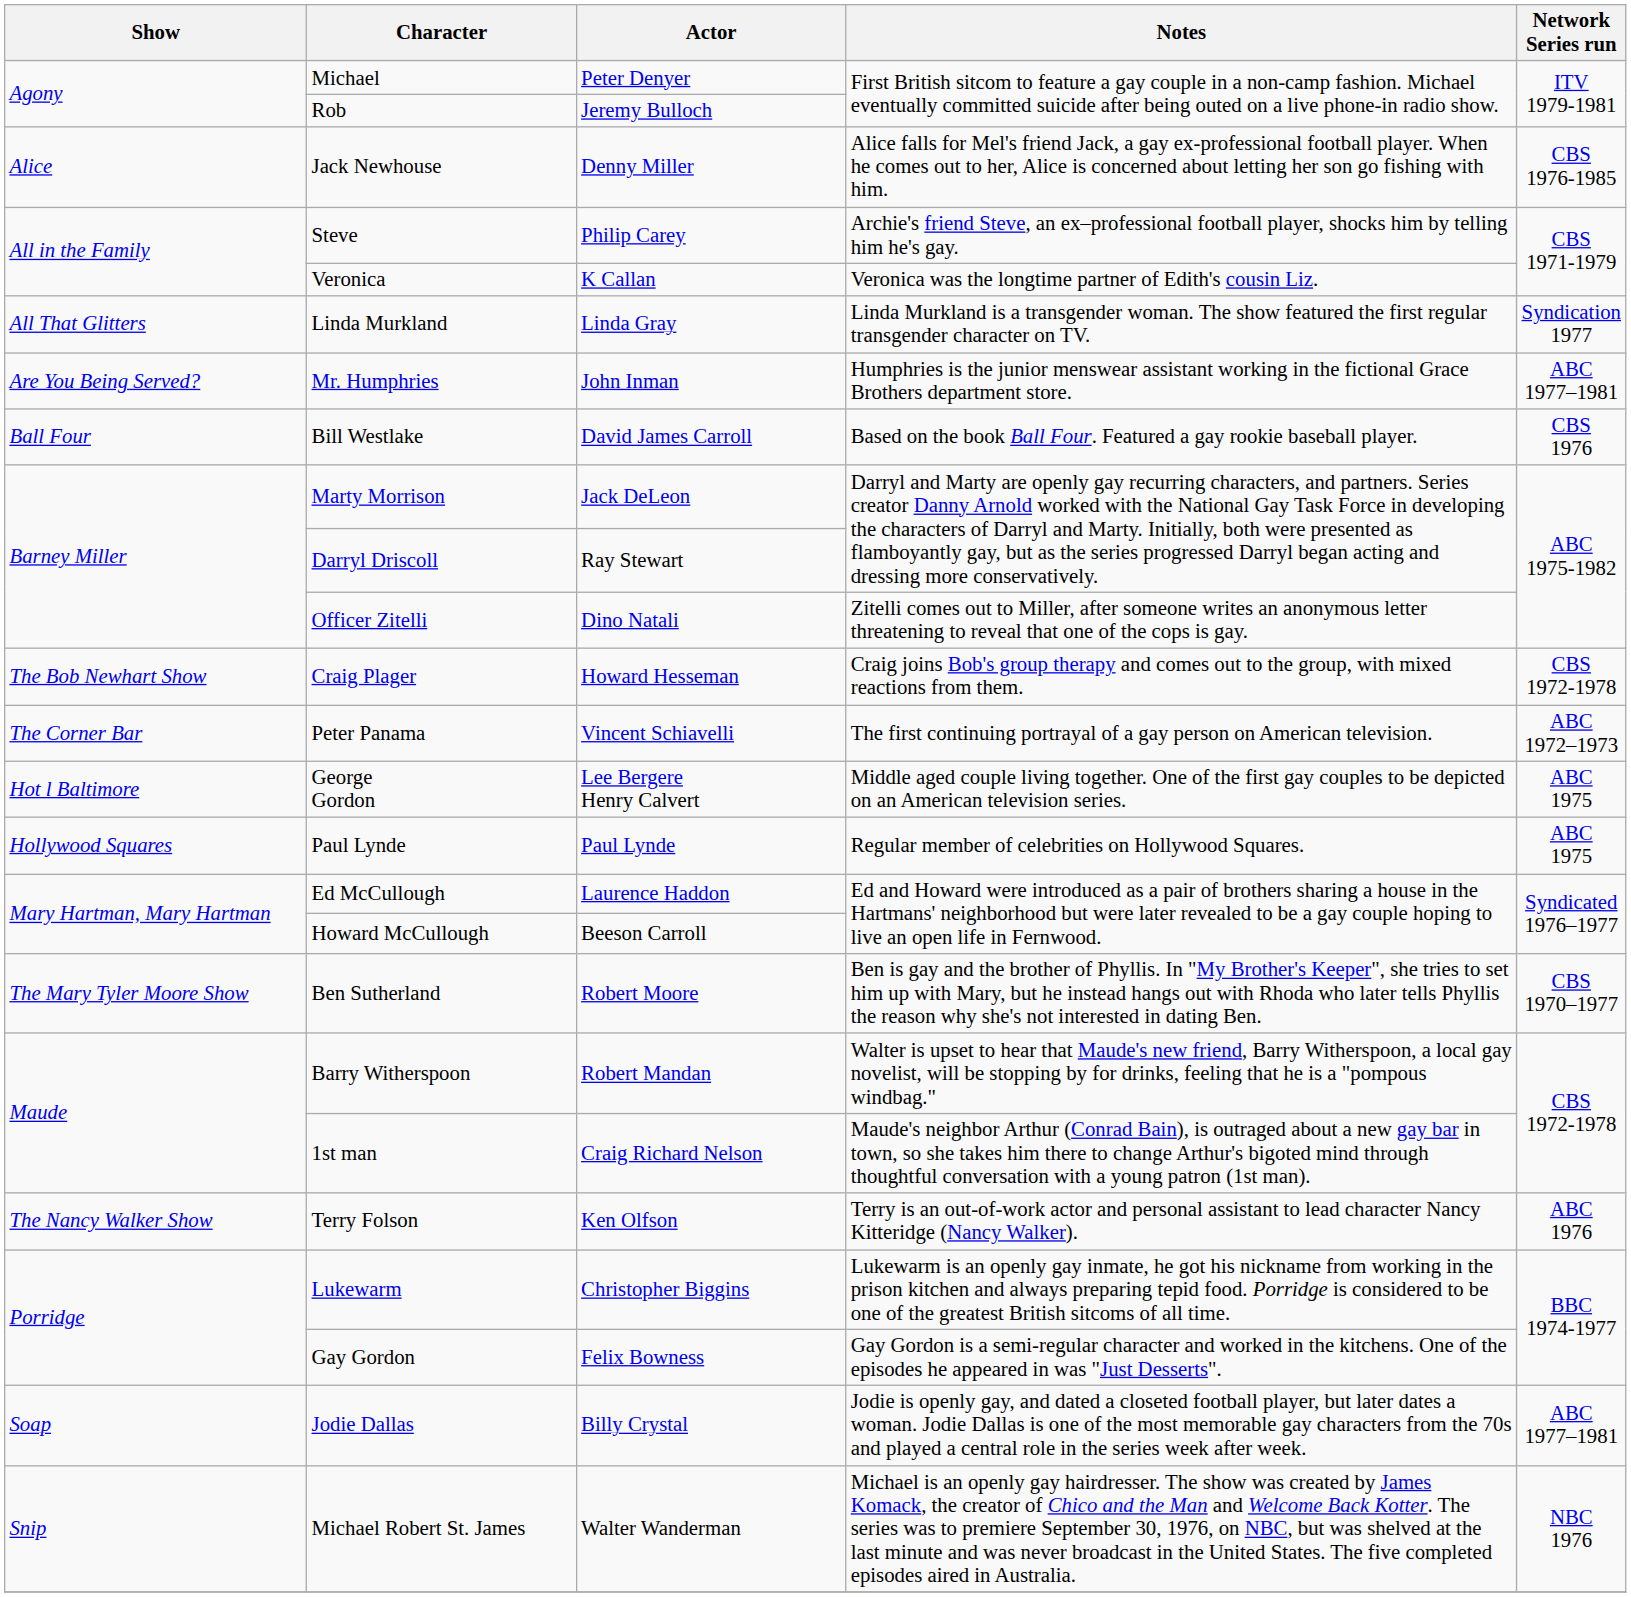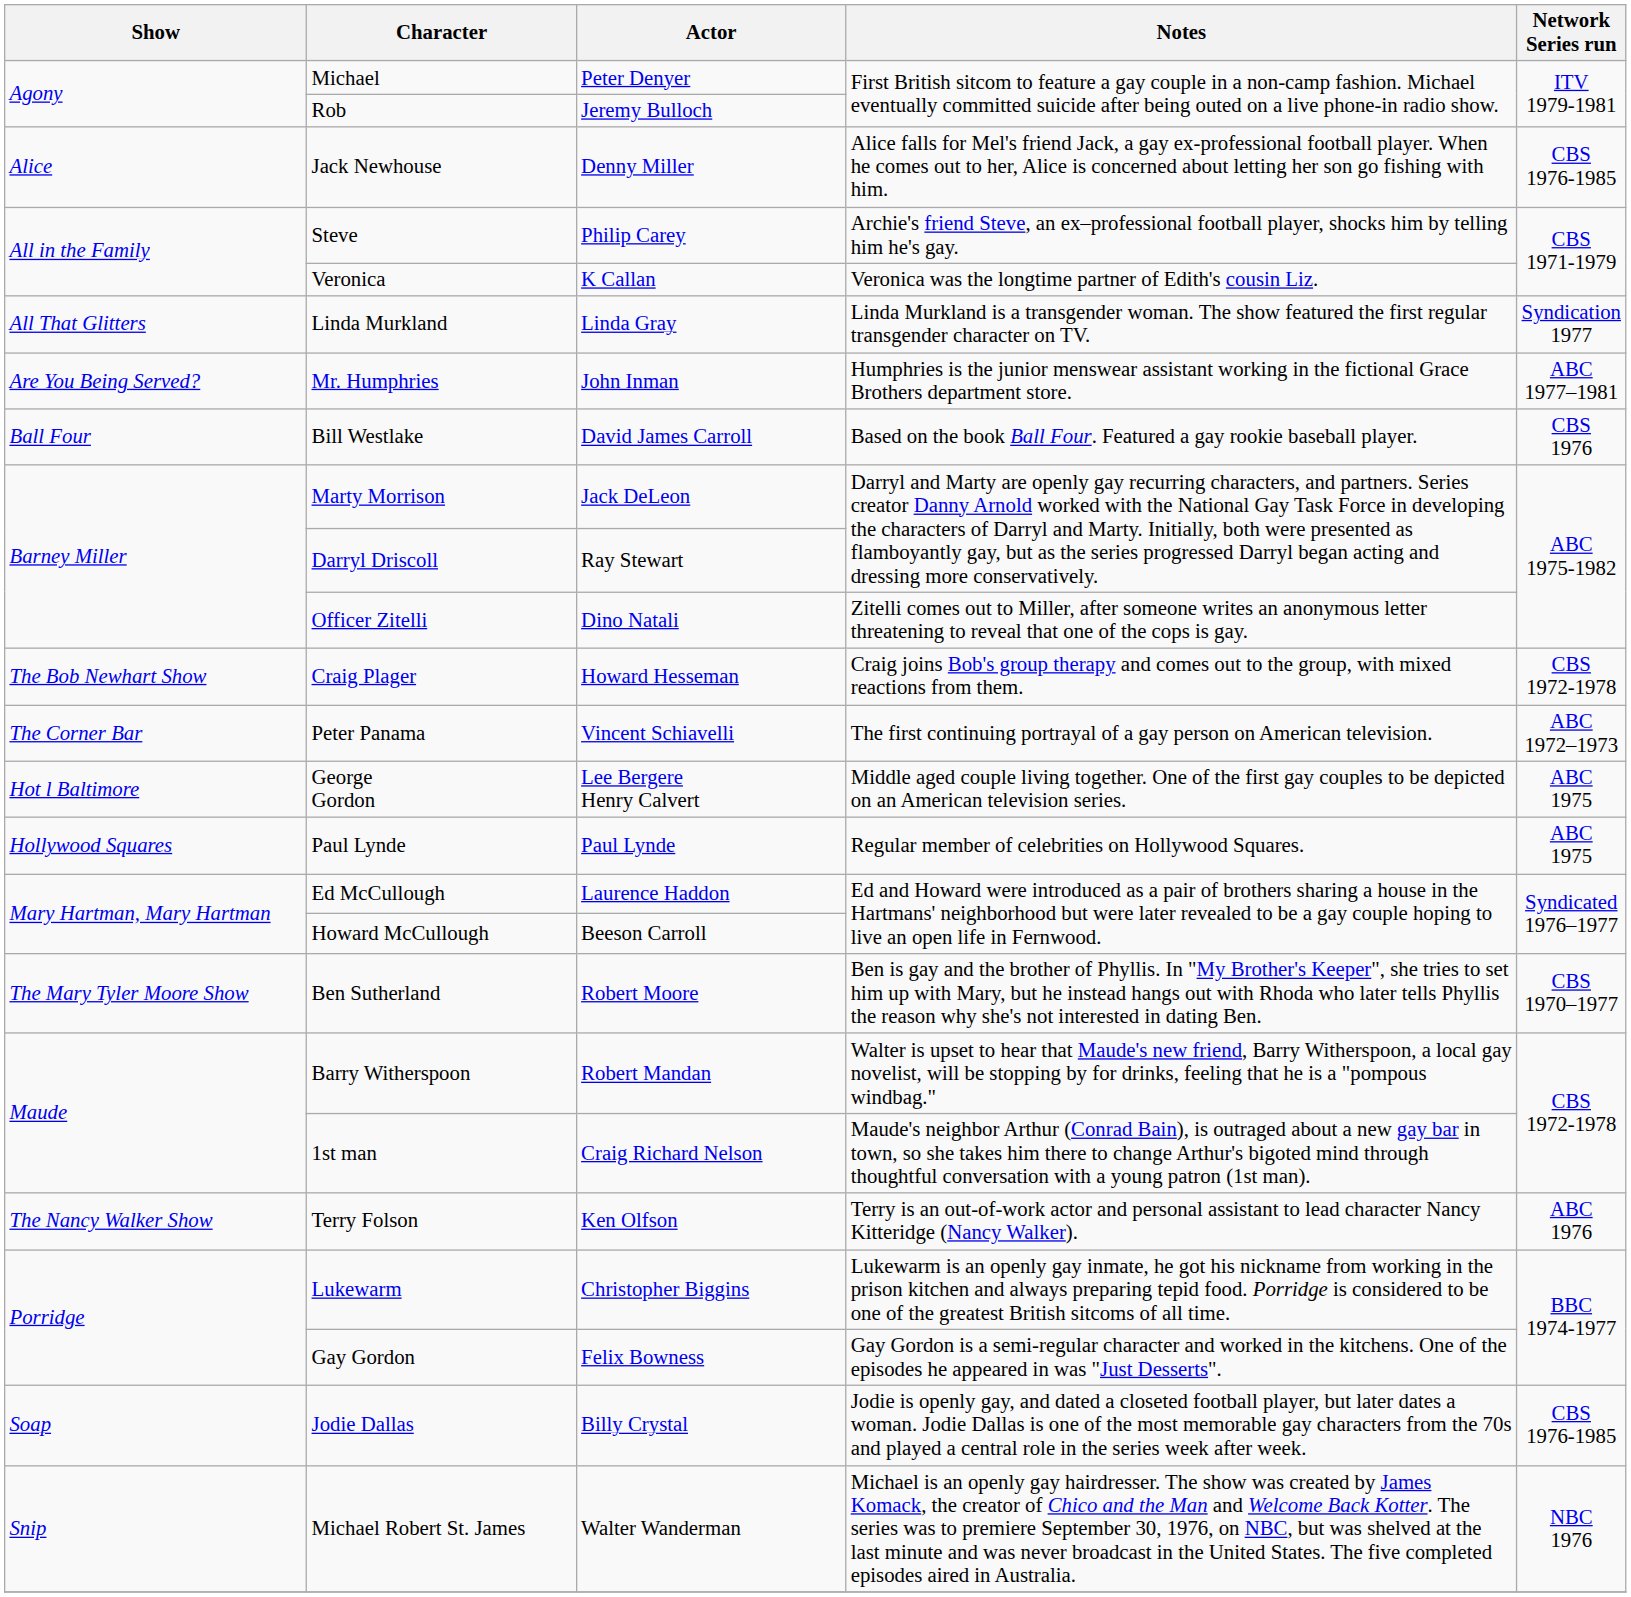(1571, 1425) ABC 1977–1981 -> (1571, 1425) CBS 1976-1985
